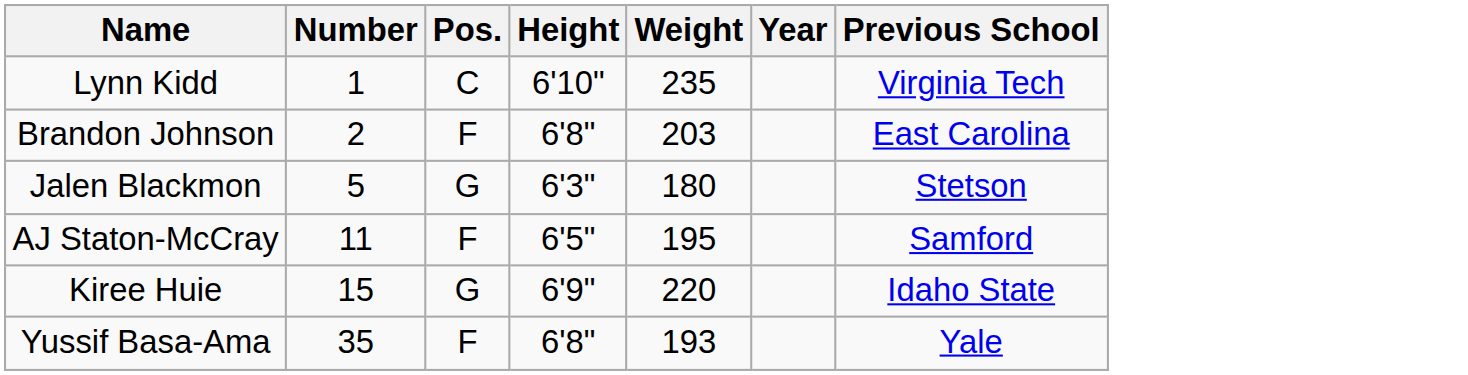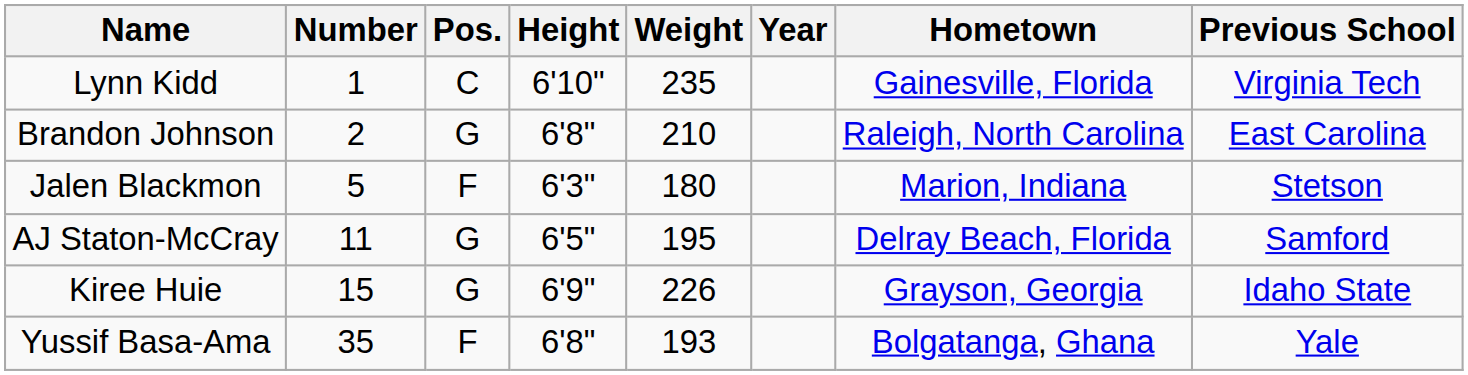+ column: (1013, 30)
(467, 134) F -> (468, 134) G
(689, 134) 203 -> (689, 134) 210
(468, 186) G -> (467, 186) F
(467, 238) F -> (468, 238) G
(689, 290) 220 -> (689, 290) 226
